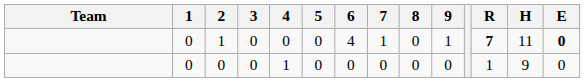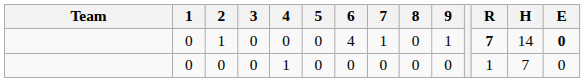(525, 41) 11 -> (525, 41) 14
(525, 65) 9 -> (525, 65) 7
